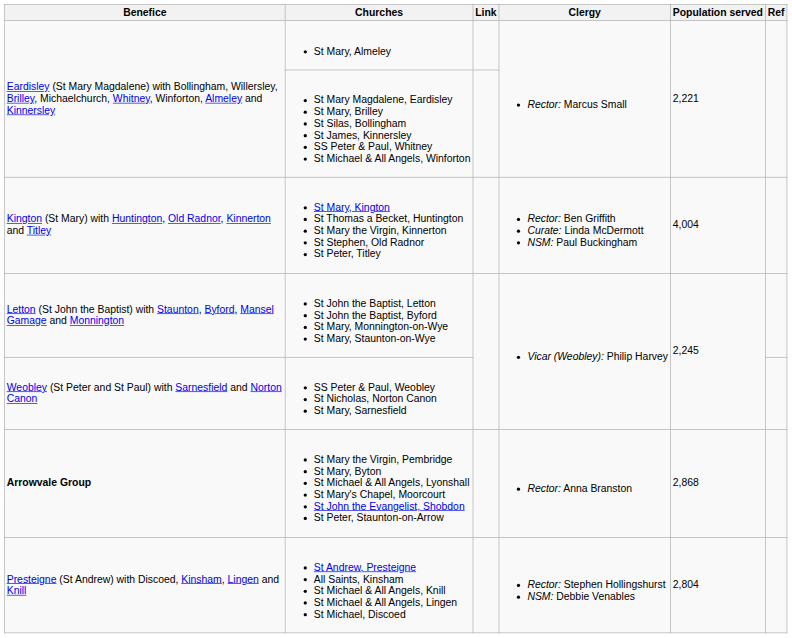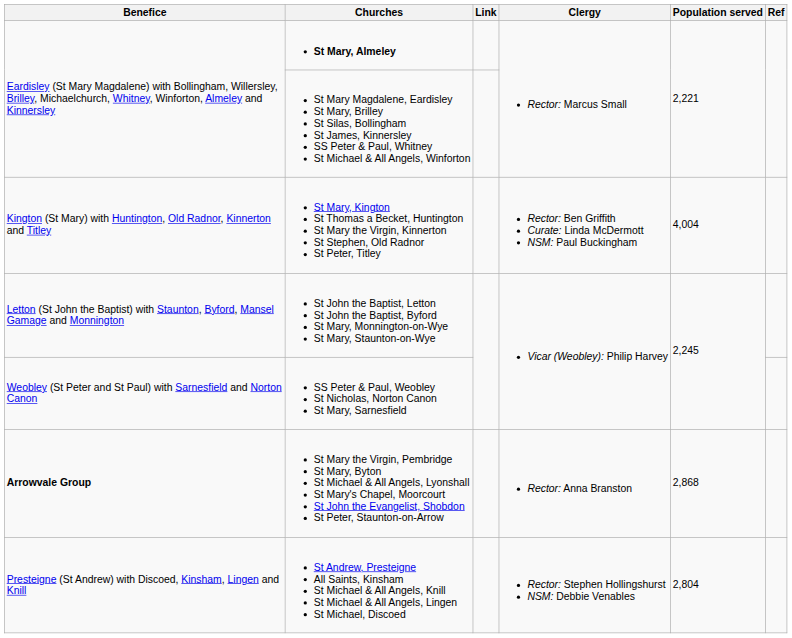(379, 51) normal -> (379, 51) bold
